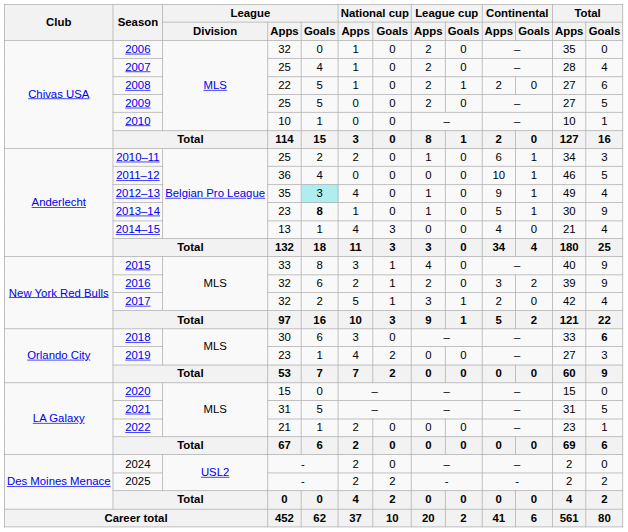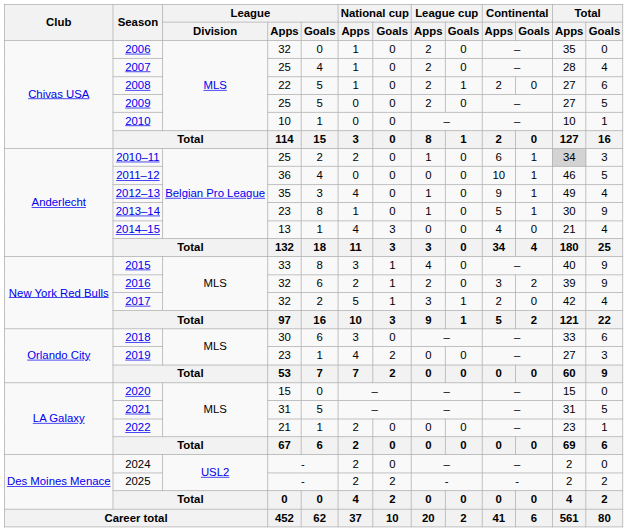(569, 157) no background -> (569, 157) lightgrey background
(320, 193) paleturquoise background -> (320, 193) no background
(320, 211) bold -> (320, 211) normal
(604, 337) bold -> (604, 337) normal
